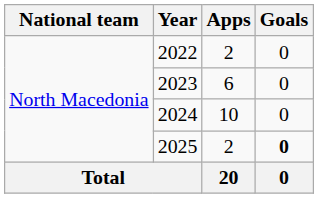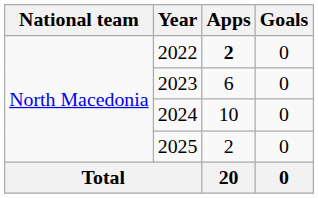(229, 51) normal -> (229, 51) bold
(284, 146) bold -> (284, 146) normal
